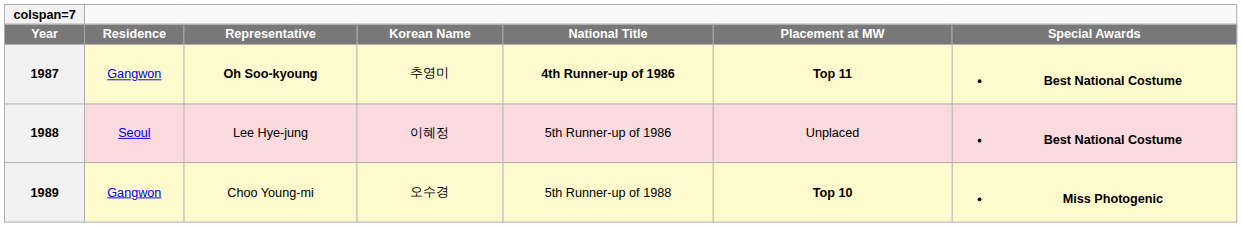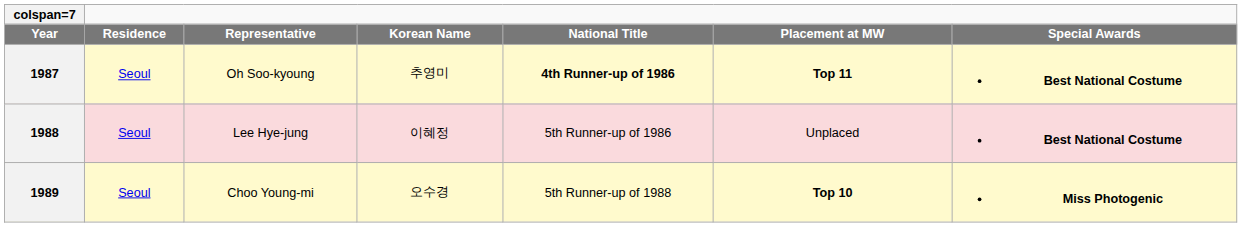(134, 74) Gangwon -> (134, 74) Seoul
(271, 74) bold -> (271, 74) normal
(134, 192) Gangwon -> (134, 192) Seoul
